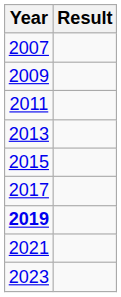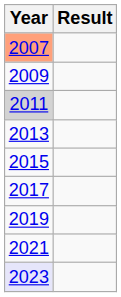(29, 47) no background -> (29, 47) lightsalmon background
(29, 104) no background -> (29, 104) lightgrey background
(29, 219) bold -> (29, 219) normal
(29, 276) no background -> (29, 276) lavender background
